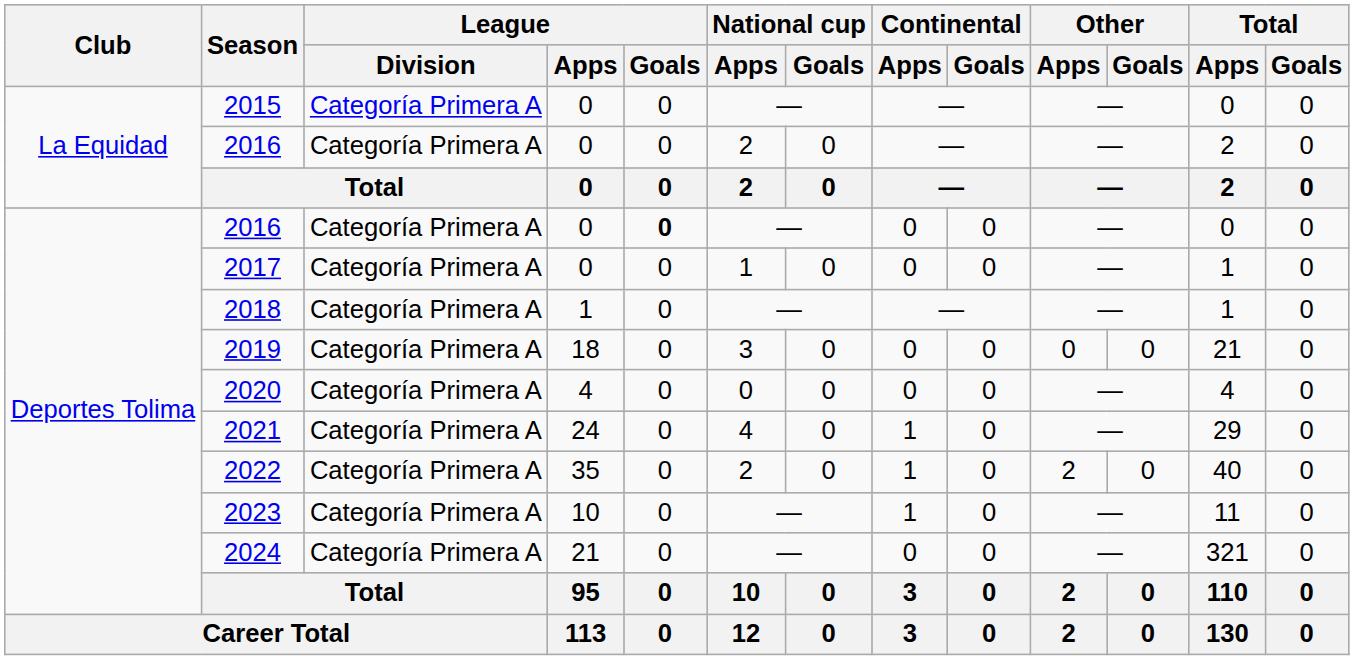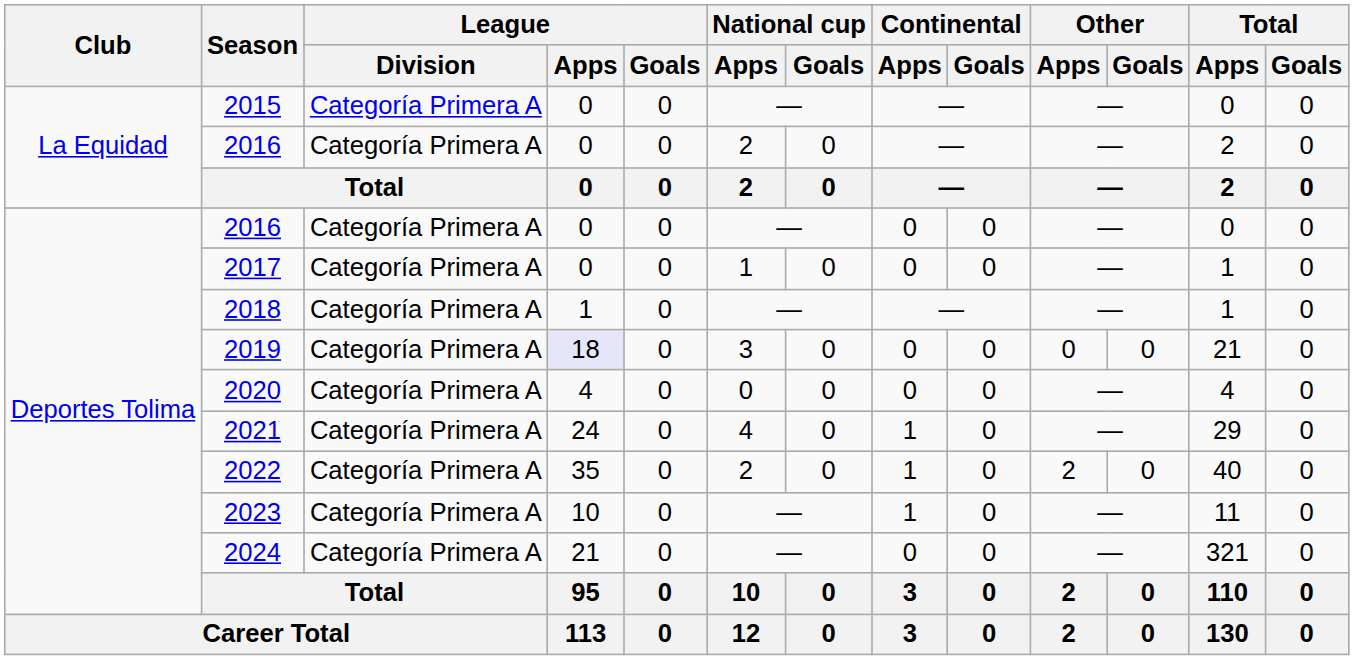(665, 227) bold -> (665, 227) normal
(586, 349) no background -> (586, 349) lavender background
